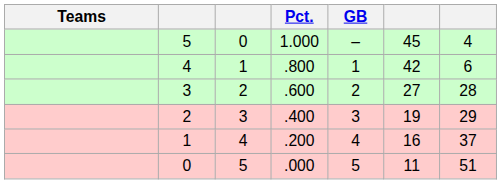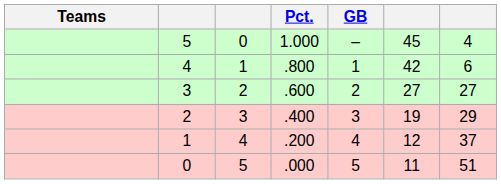(468, 91) 28 -> (468, 91) 27
(412, 141) 16 -> (412, 141) 12
